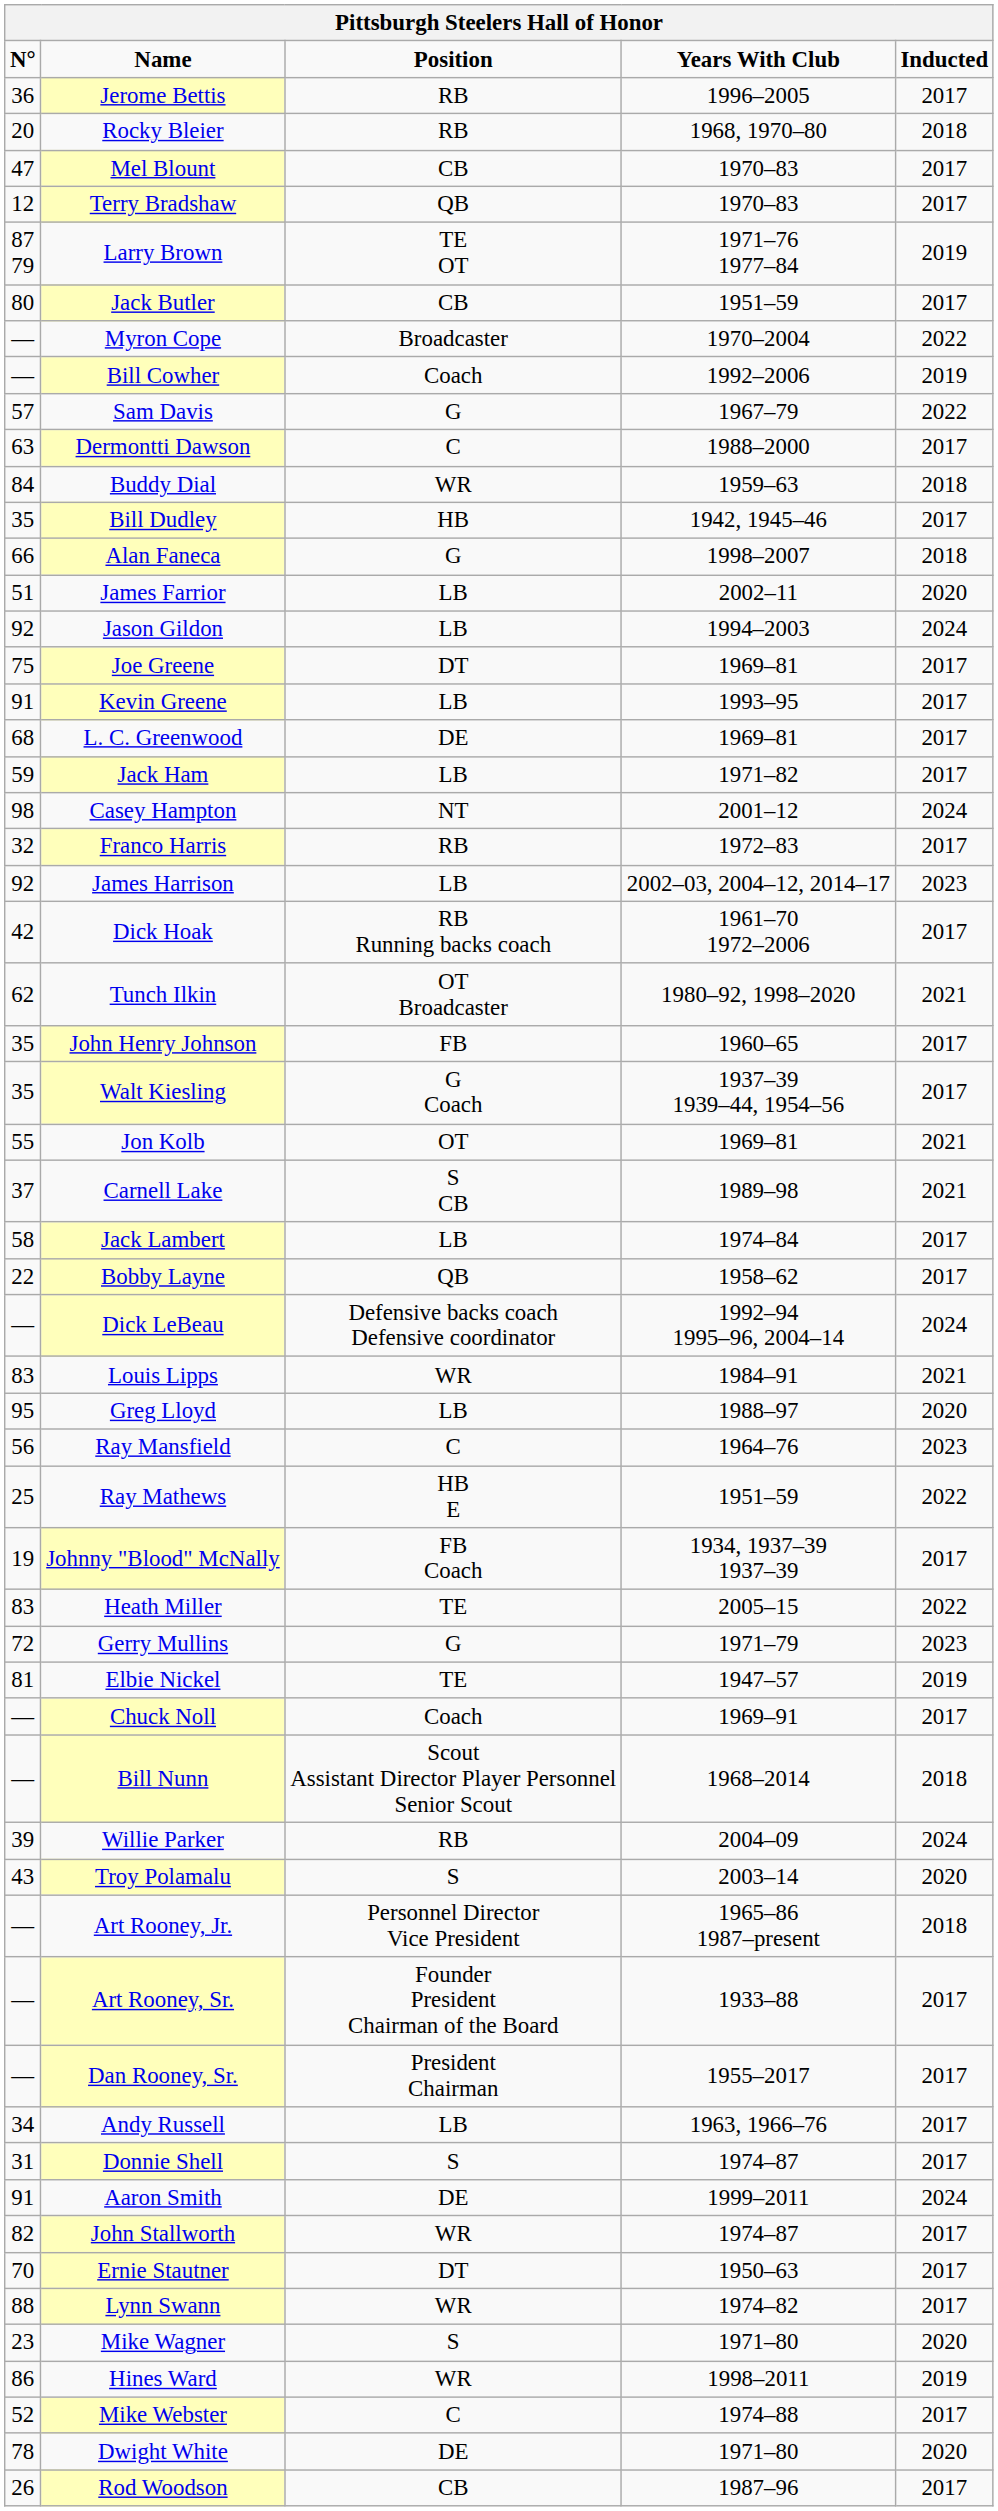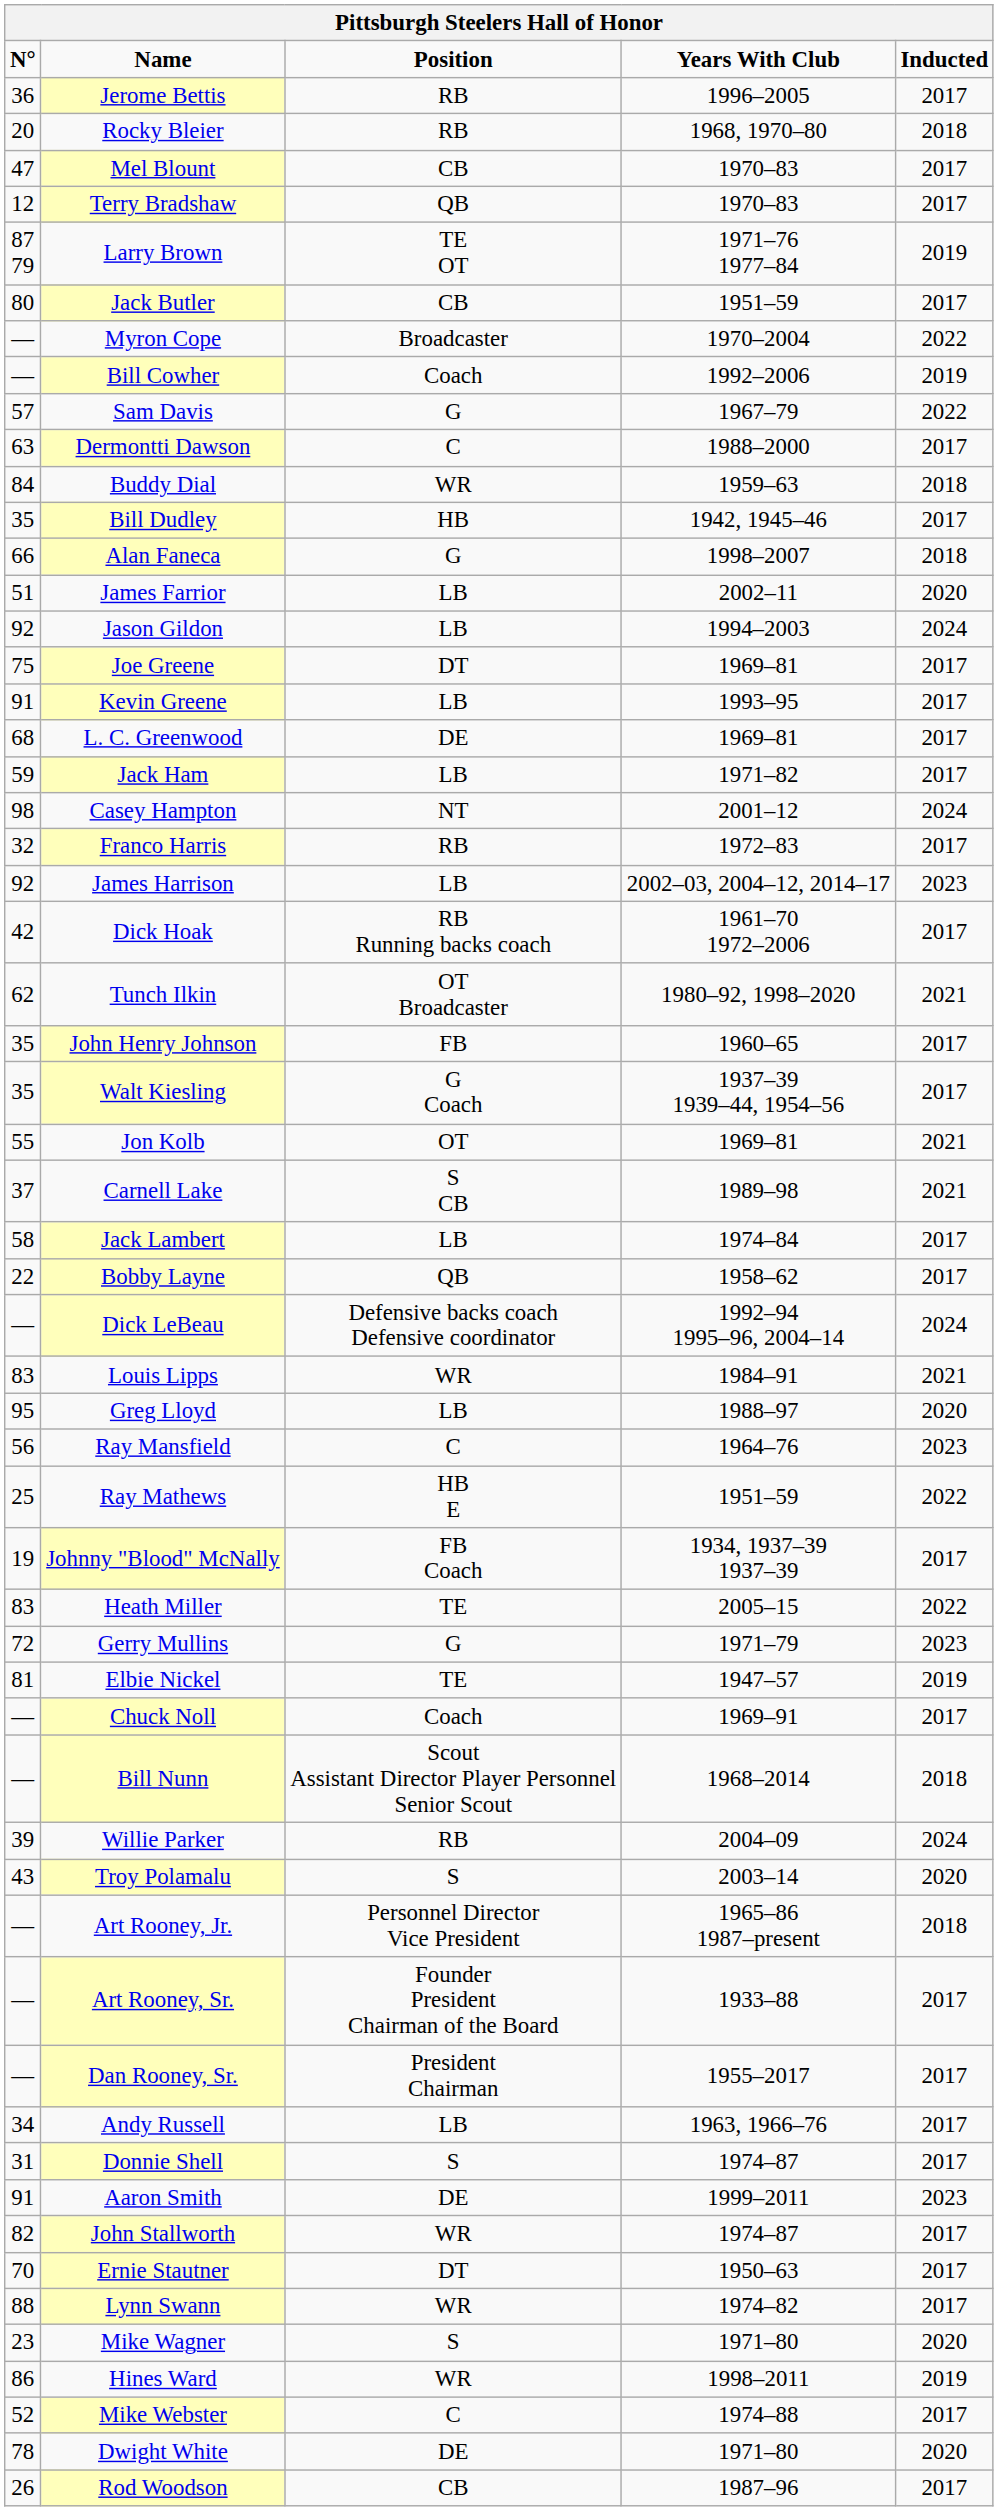(944, 2197) 2024 -> (944, 2197) 2023
